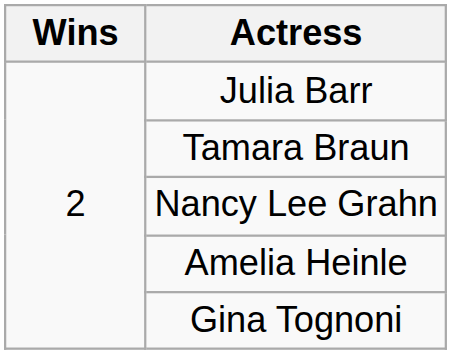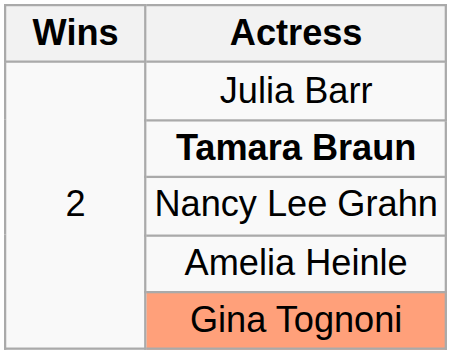(296, 147) normal -> (296, 147) bold
(296, 319) no background -> (296, 319) lightsalmon background
